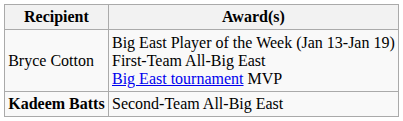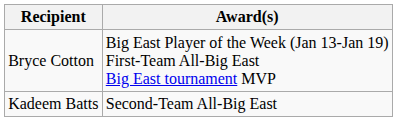(56, 103) bold -> (53, 103) normal
